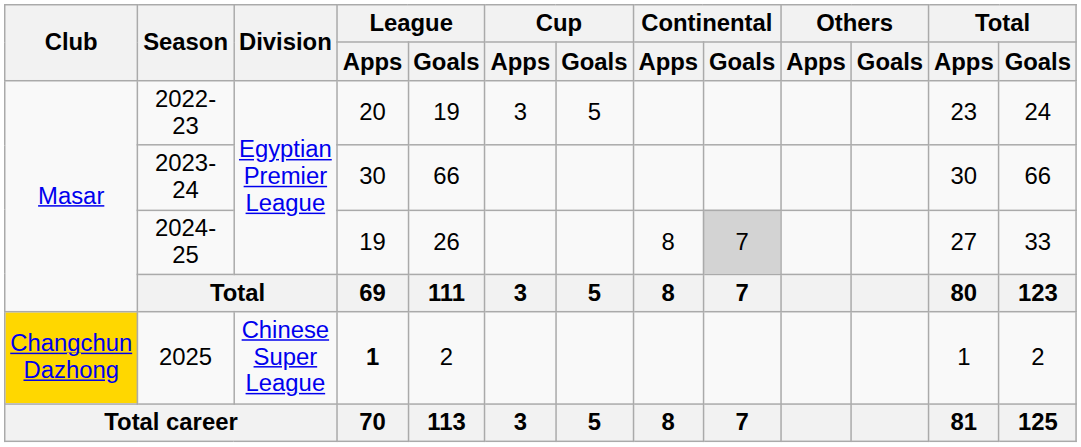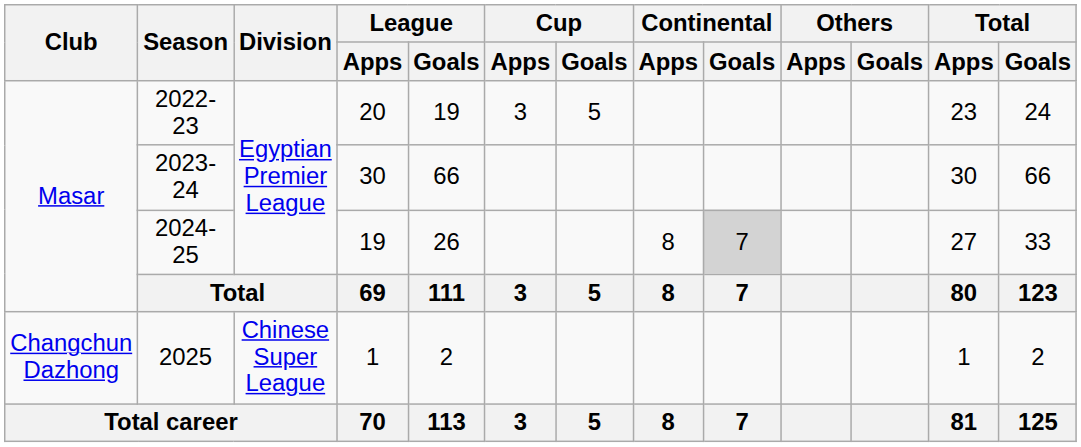(71, 357) gold background -> (71, 357) no background
(373, 357) bold -> (373, 357) normal
